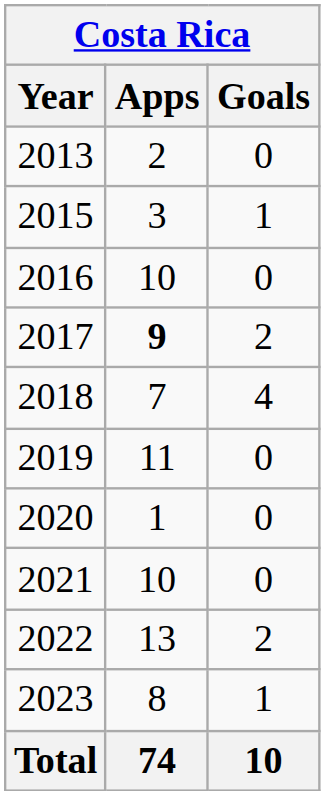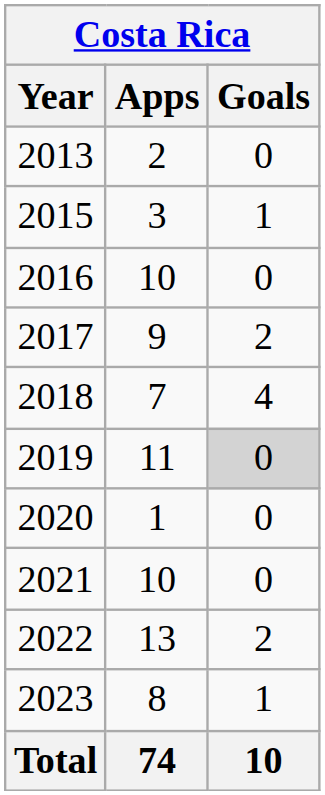(157, 336) bold -> (157, 336) normal
(264, 457) no background -> (264, 457) lightgrey background
